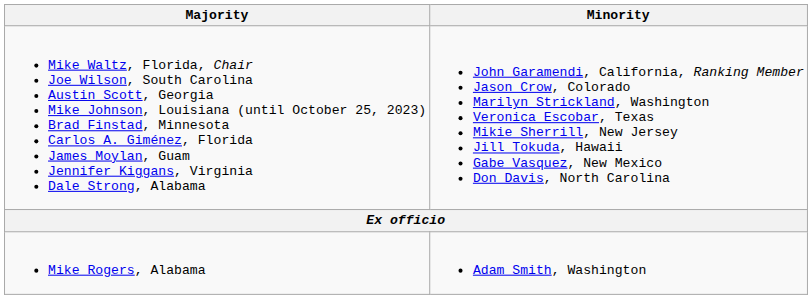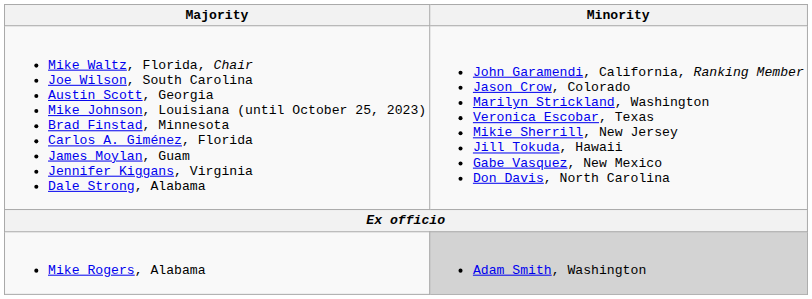(618, 270) no background -> (618, 270) lightgrey background
